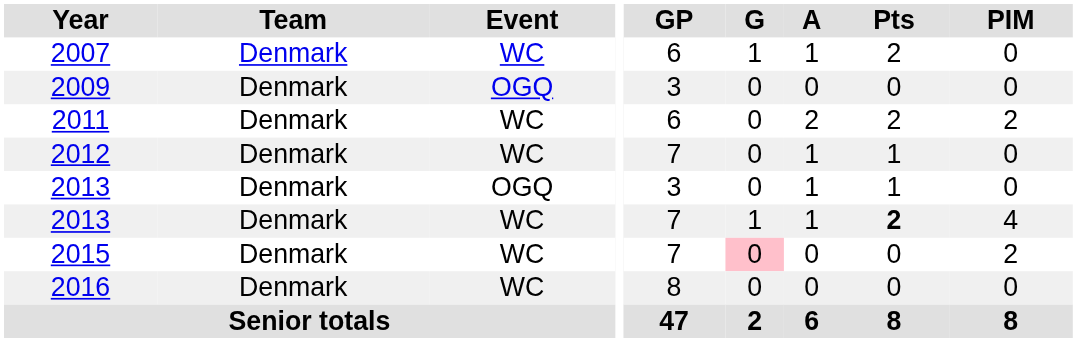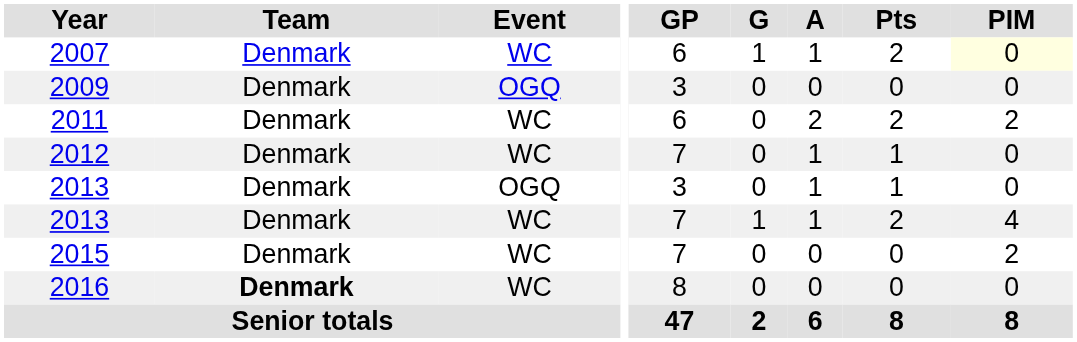(1011, 53) no background -> (1012, 53) lightyellow background
(894, 220) bold -> (896, 220) normal
(755, 254) pink background -> (759, 254) no background
(293, 287) normal -> (296, 287) bold
